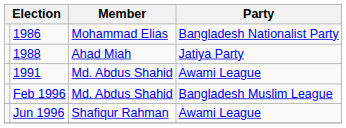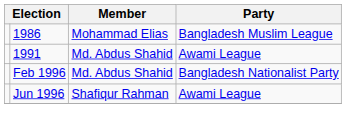(259, 34) Bangladesh Nationalist Party -> (256, 34) Bangladesh Muslim League
- row: (27, 53)
(256, 93) Bangladesh Muslim League -> (259, 73) Bangladesh Nationalist Party
